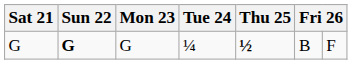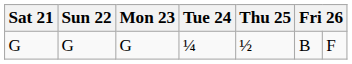(68, 45) bold -> (68, 45) normal
(246, 45) bold -> (246, 45) normal
